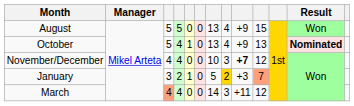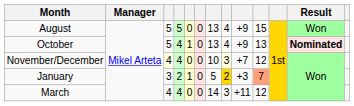(169, 61) no background -> (169, 61) lightyellow background
(227, 61) no background -> (227, 61) lightyellow background
(242, 61) bold -> (242, 61) normal
(169, 93) lightsalmon background -> (169, 93) no background
